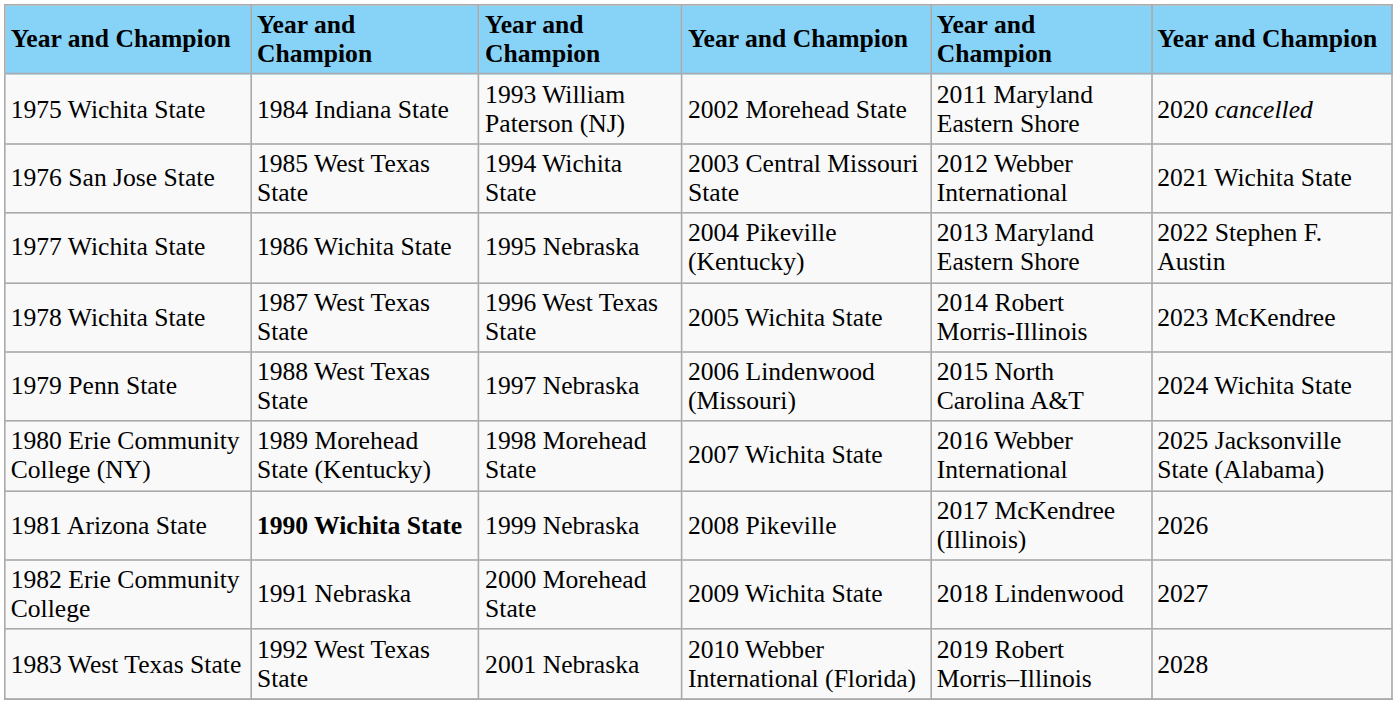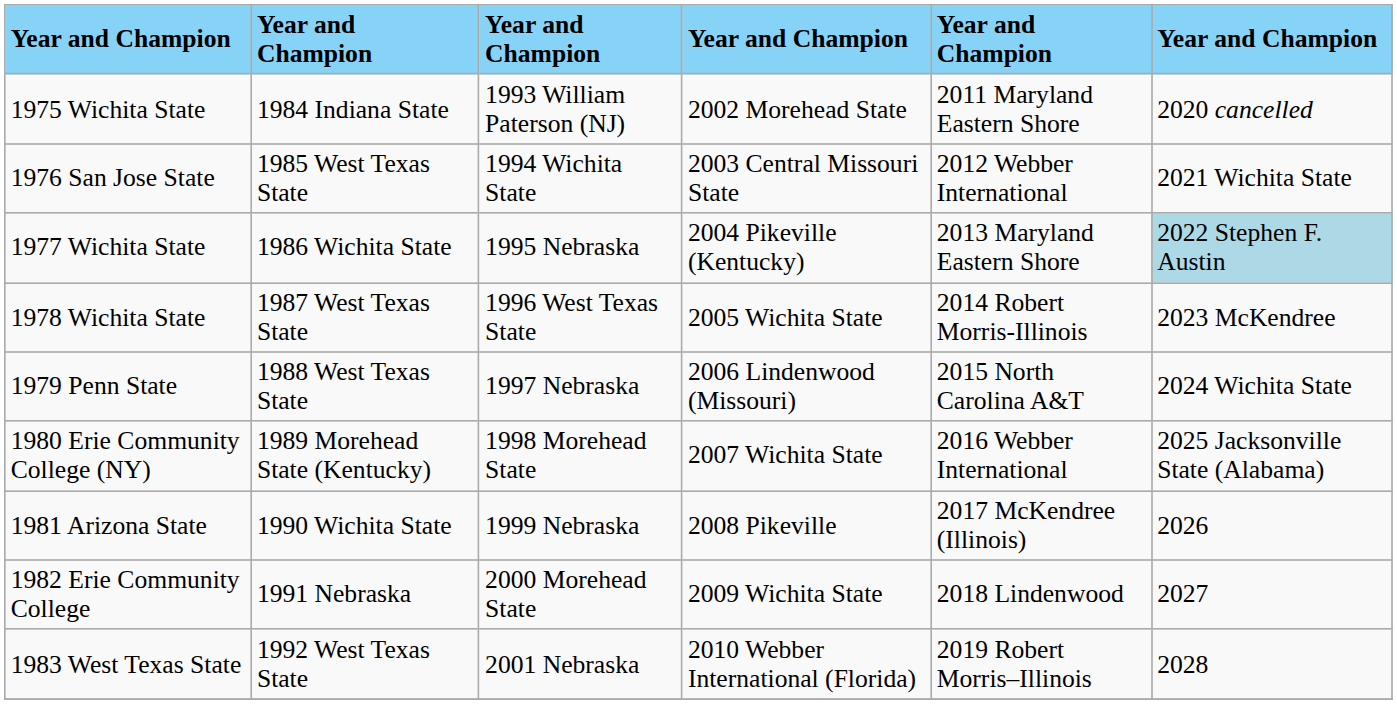(1240, 247) no background -> (1240, 247) lightblue background
(360, 525) bold -> (354, 525) normal
